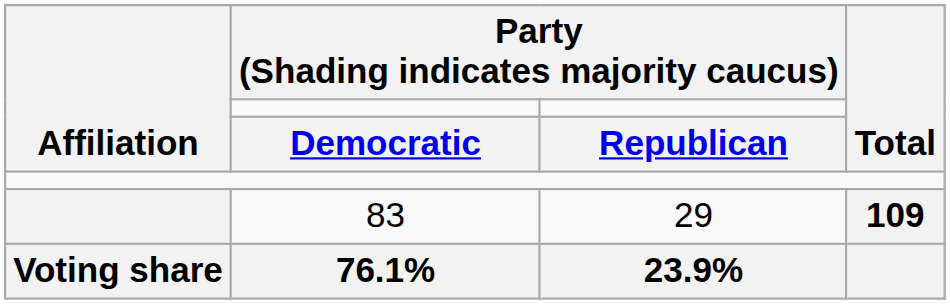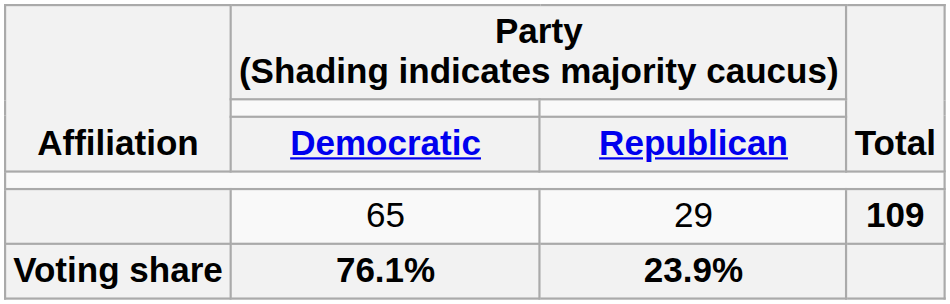(386, 215) 83 -> (386, 215) 65
